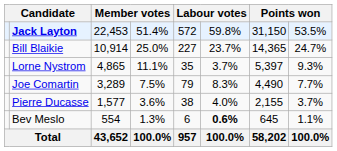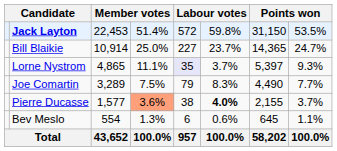(187, 66) no background -> (187, 66) lavender background
(152, 102) no background -> (152, 102) lightsalmon background
(225, 102) normal -> (225, 102) bold
(225, 119) bold -> (225, 119) normal
